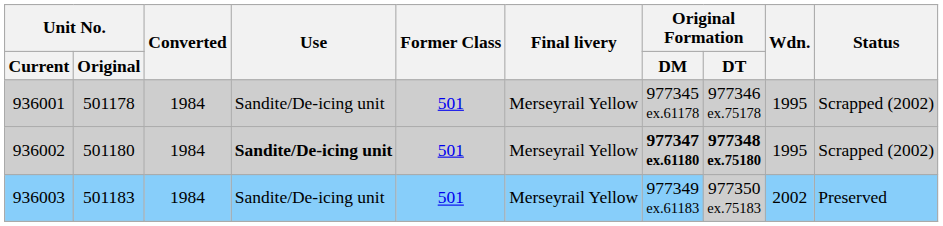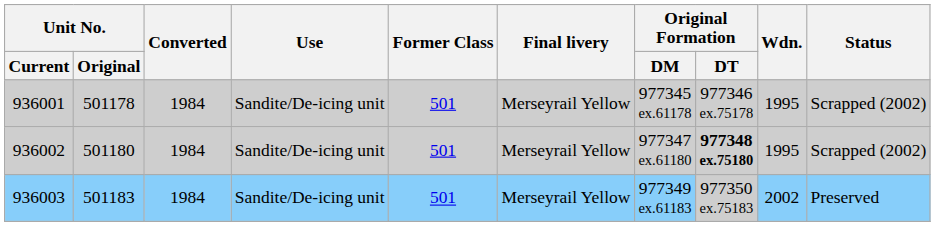(314, 150) bold -> (310, 150) normal
(673, 150) bold -> (665, 150) normal
